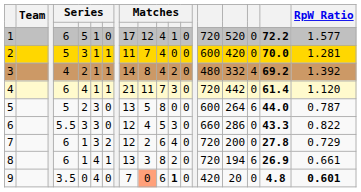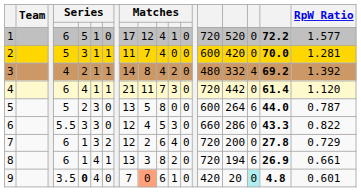(84, 179) normal -> (84, 179) bold
(174, 179) bold -> (174, 179) normal
(254, 179) no background -> (254, 179) paleturquoise background
(324, 179) bold -> (324, 179) normal
